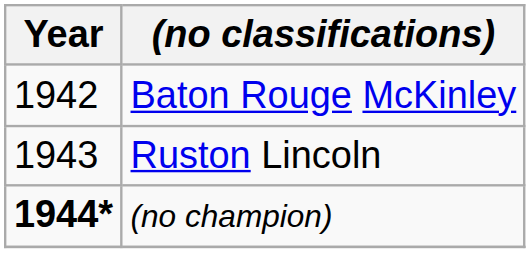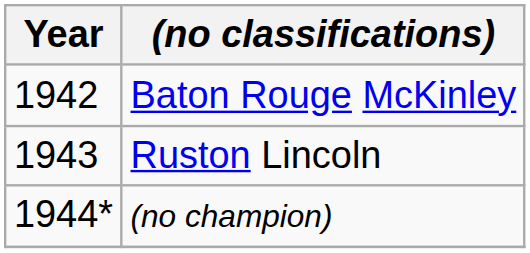(63, 214) bold -> (63, 214) normal
